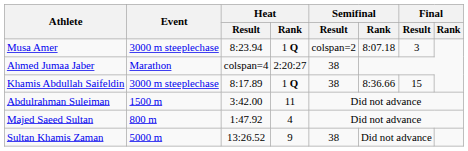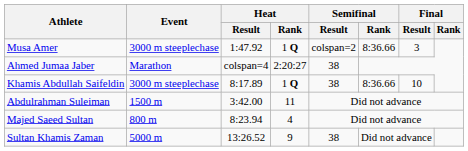(246, 48) 8:23.94 -> (246, 48) 1:47.92
(379, 48) 8:07.18 -> (379, 48) 8:36.66
(417, 84) 15 -> (417, 84) 10
(246, 119) 1:47.92 -> (246, 119) 8:23.94
